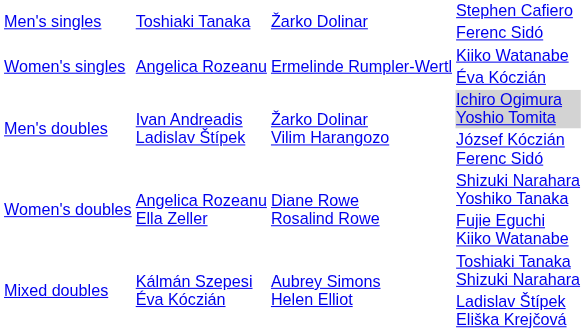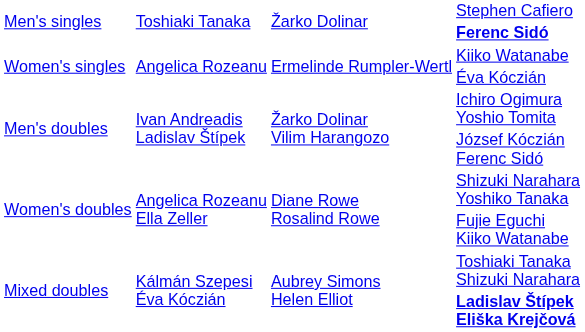(500, 33) normal -> (502, 33) bold
(509, 109) lightgrey background -> (509, 109) no background
(511, 311) normal -> (516, 311) bold
